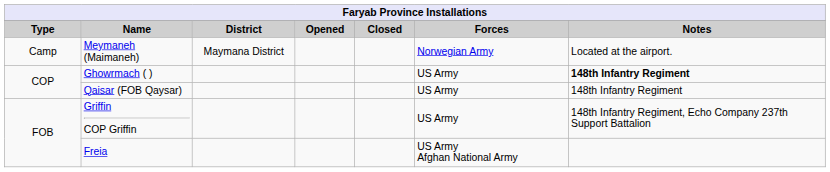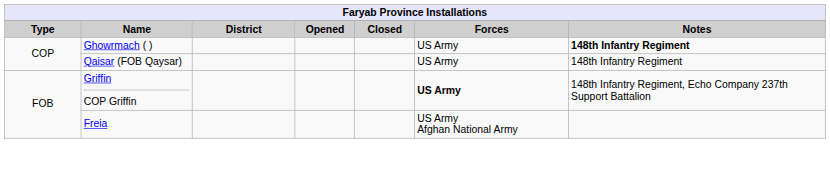- row: (111, 51)
(438, 118) normal -> (439, 90) bold
